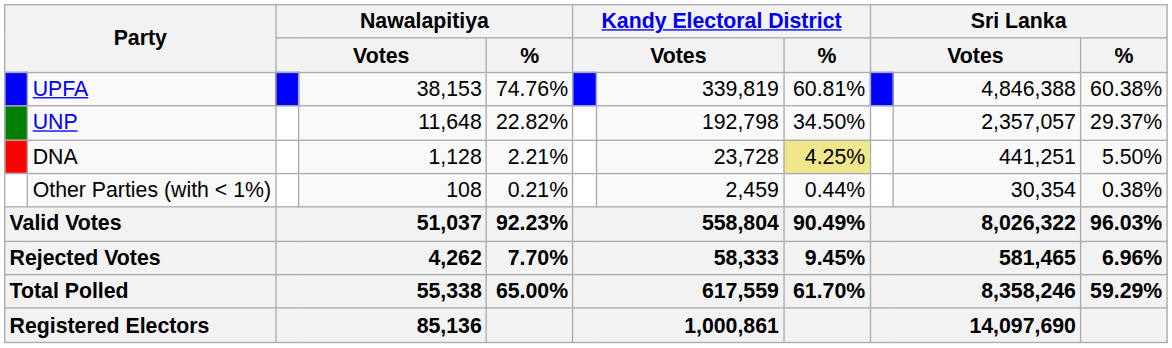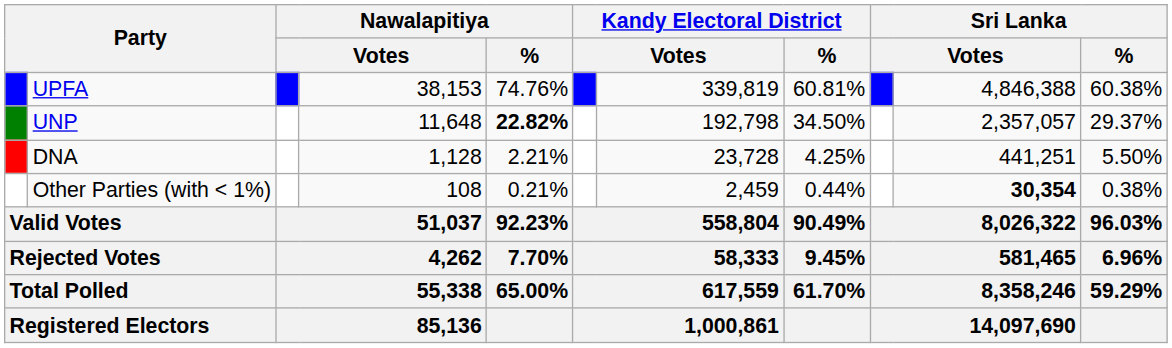(532, 122) normal -> (532, 122) bold
(835, 156) khaki background -> (835, 156) no background
(1043, 190) normal -> (1043, 190) bold
